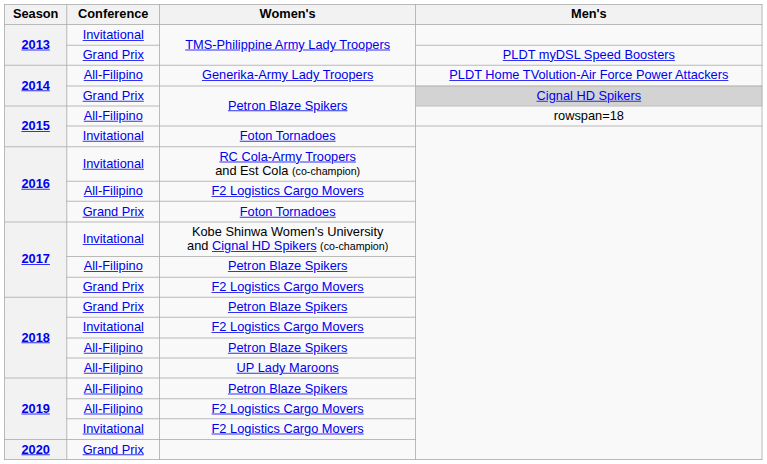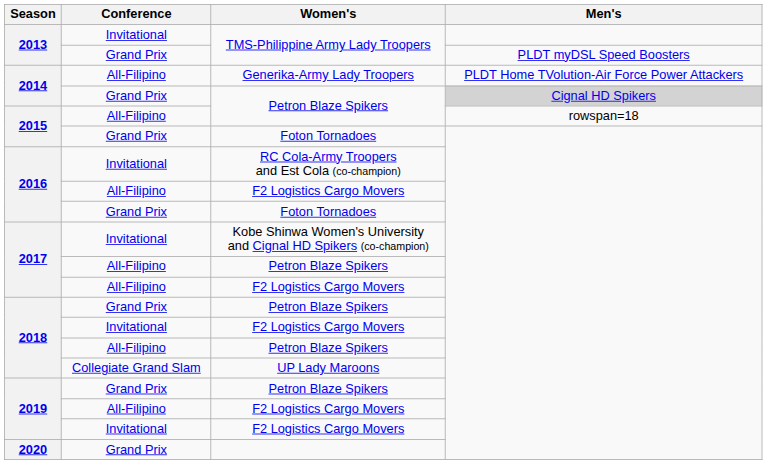(113, 136) Invitational -> (136, 136) Grand Prix
(113, 287) Grand Prix -> (136, 287) All-Filipino
(113, 368) All-Filipino -> (136, 368) Collegiate Grand Slam
(113, 388) All-Filipino -> (136, 388) Grand Prix
